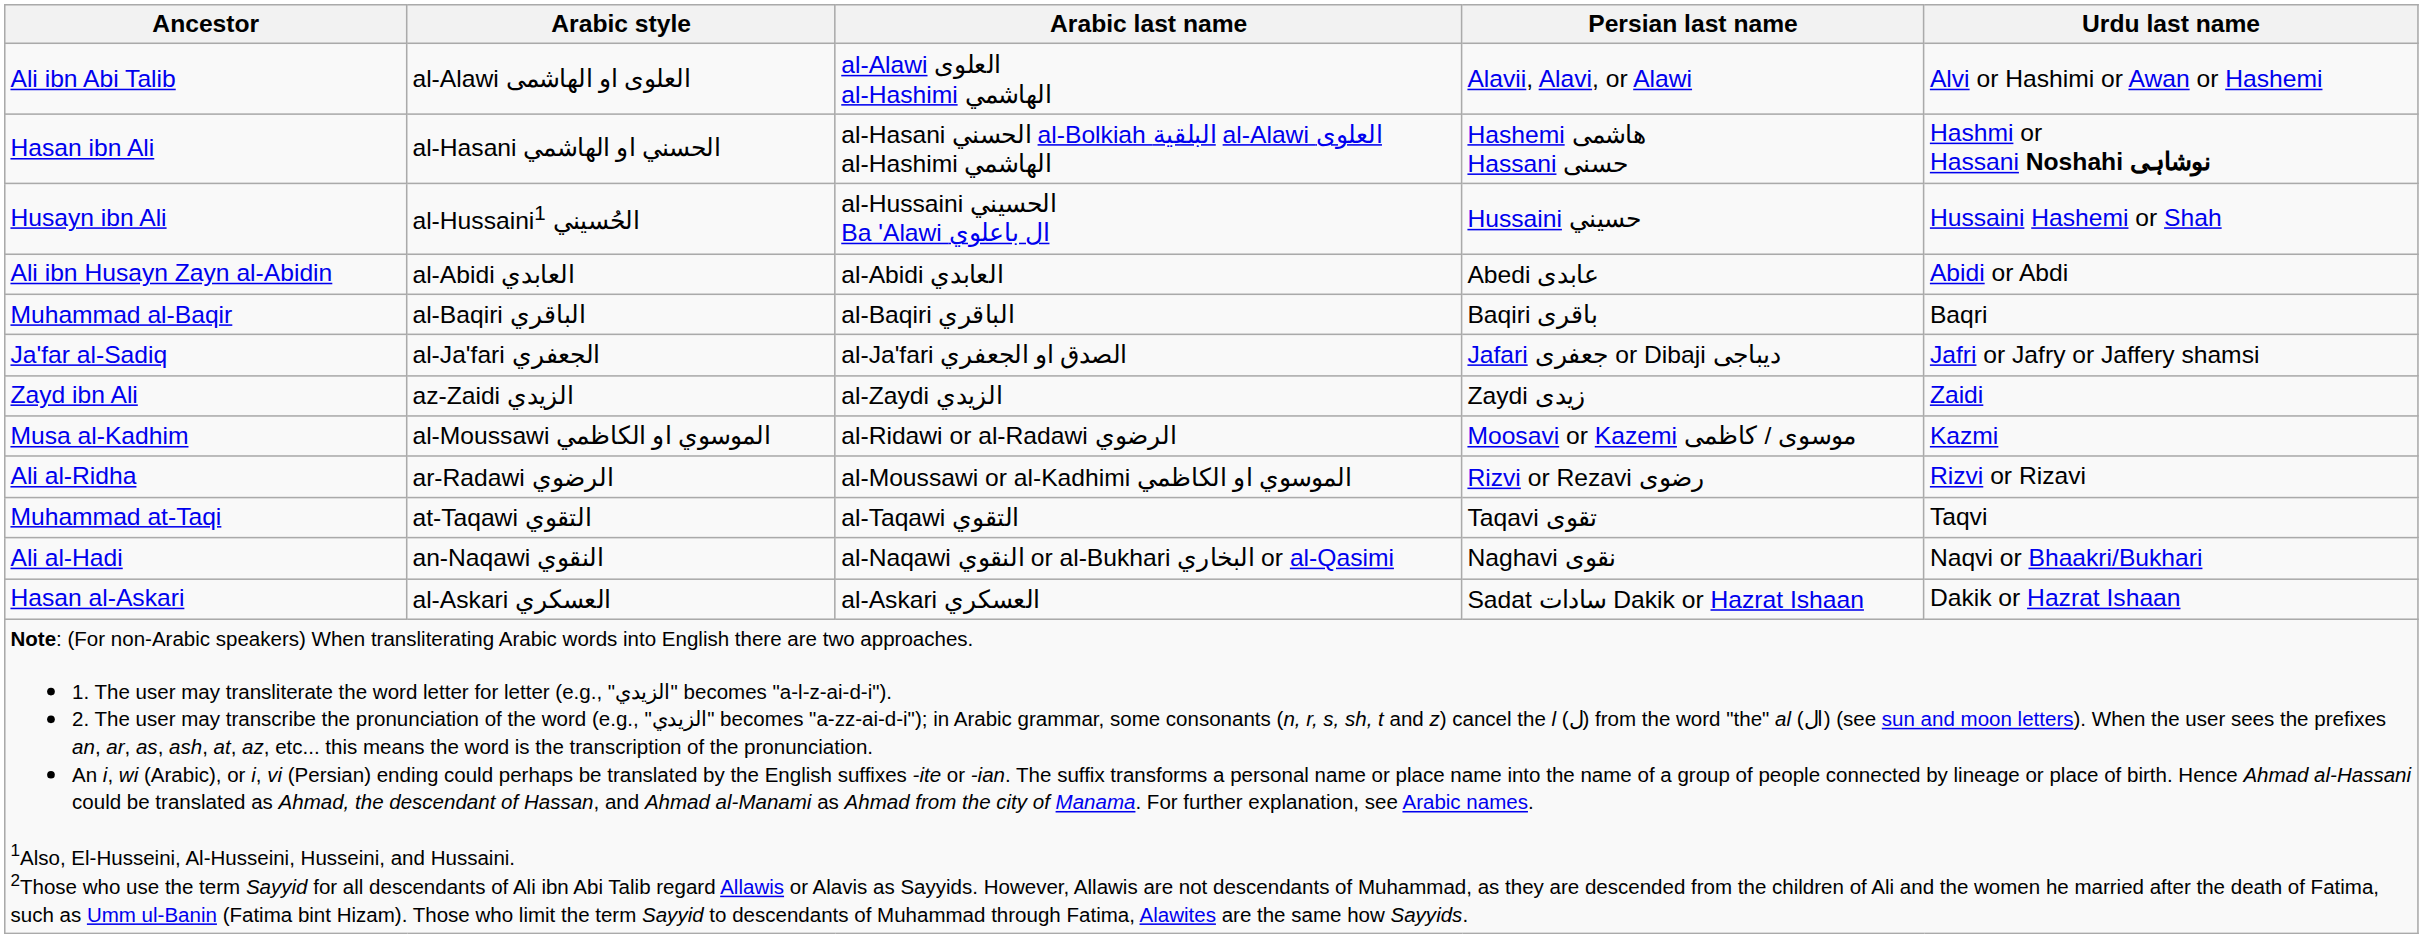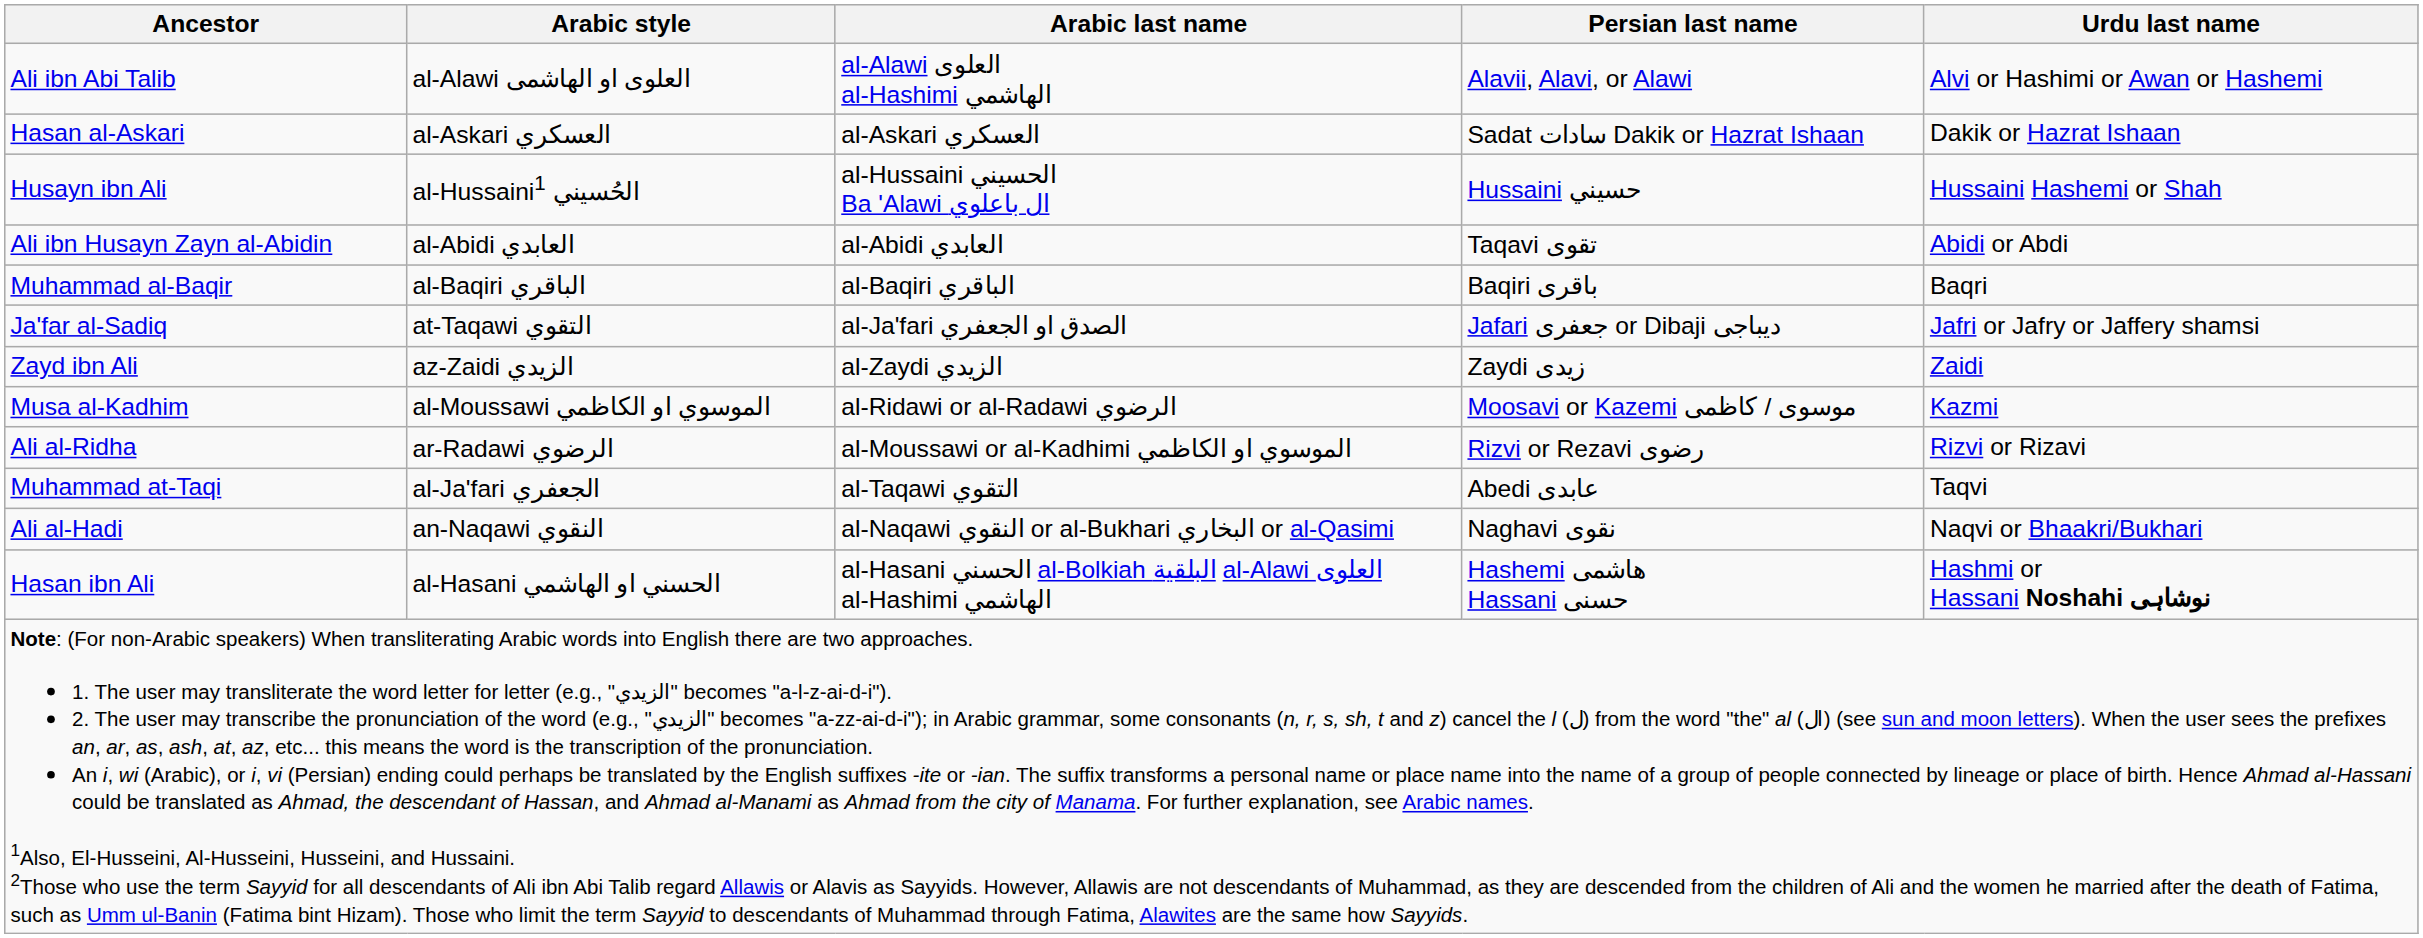rows swapped: (82, 148) <-> (97, 598)
(1533, 274) Abedi عابدى -> (1532, 245) Taqavi تقوى
(506, 355) al-Ja'fari الجعفري -> (502, 326) at-Taqawi التقوي
(502, 517) at-Taqawi التقوي -> (506, 488) al-Ja'fari الجعفري
(1532, 517) Taqavi تقوى -> (1533, 488) Abedi عابدى
